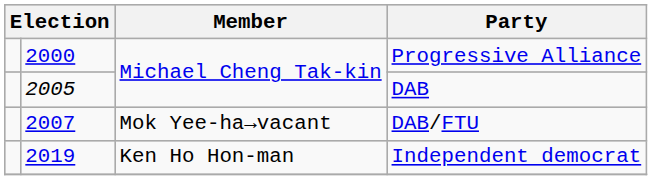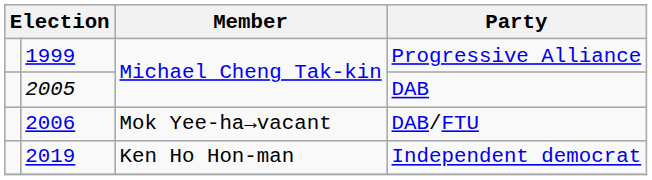(50, 56) 2000 -> (50, 56) 1999
(50, 123) 2007 -> (50, 123) 2006
